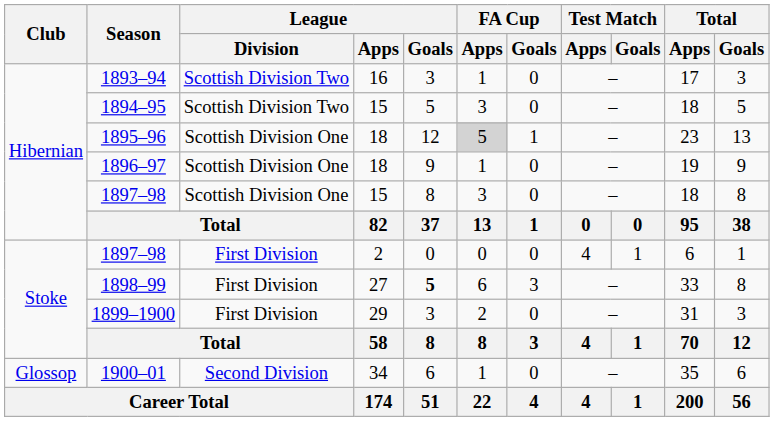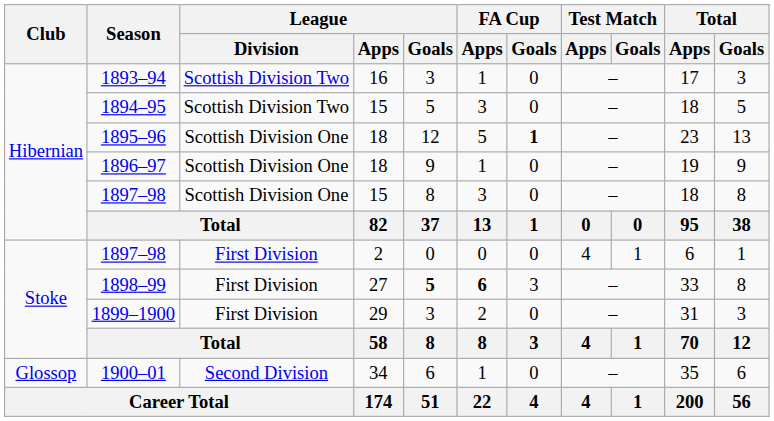(482, 136) lightgrey background -> (482, 136) no background
(534, 136) normal -> (534, 136) bold
(482, 284) normal -> (482, 284) bold
